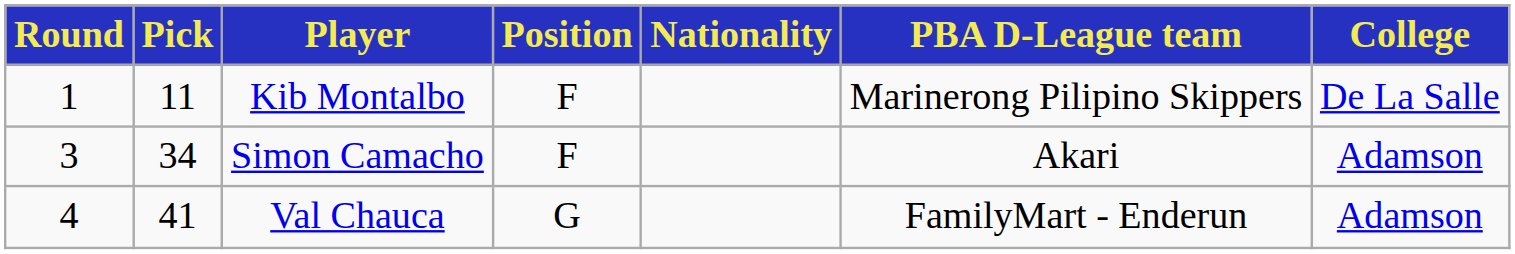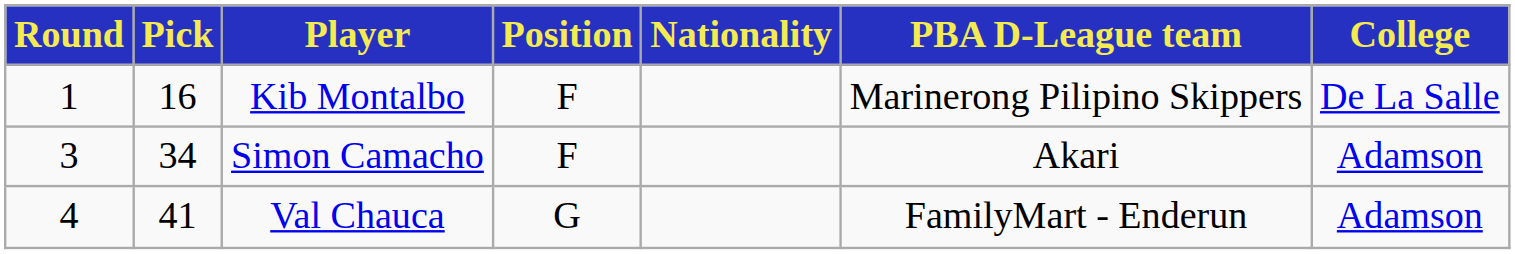(178, 95) 11 -> (178, 95) 16
